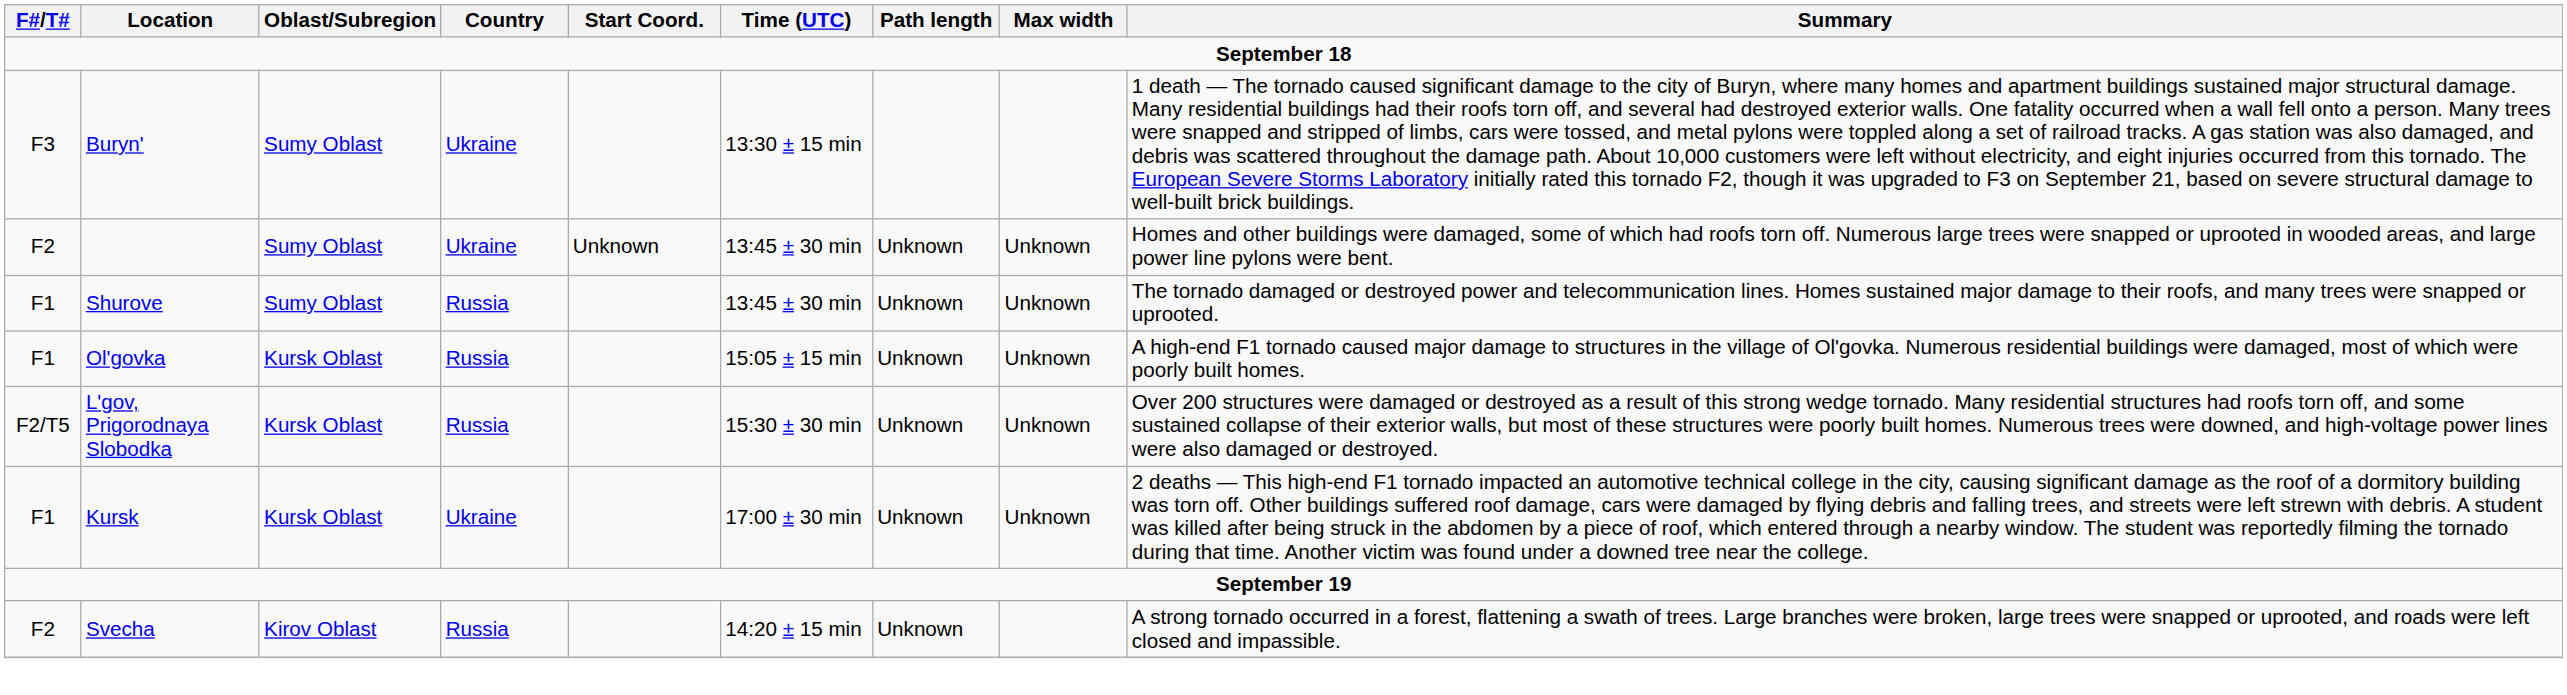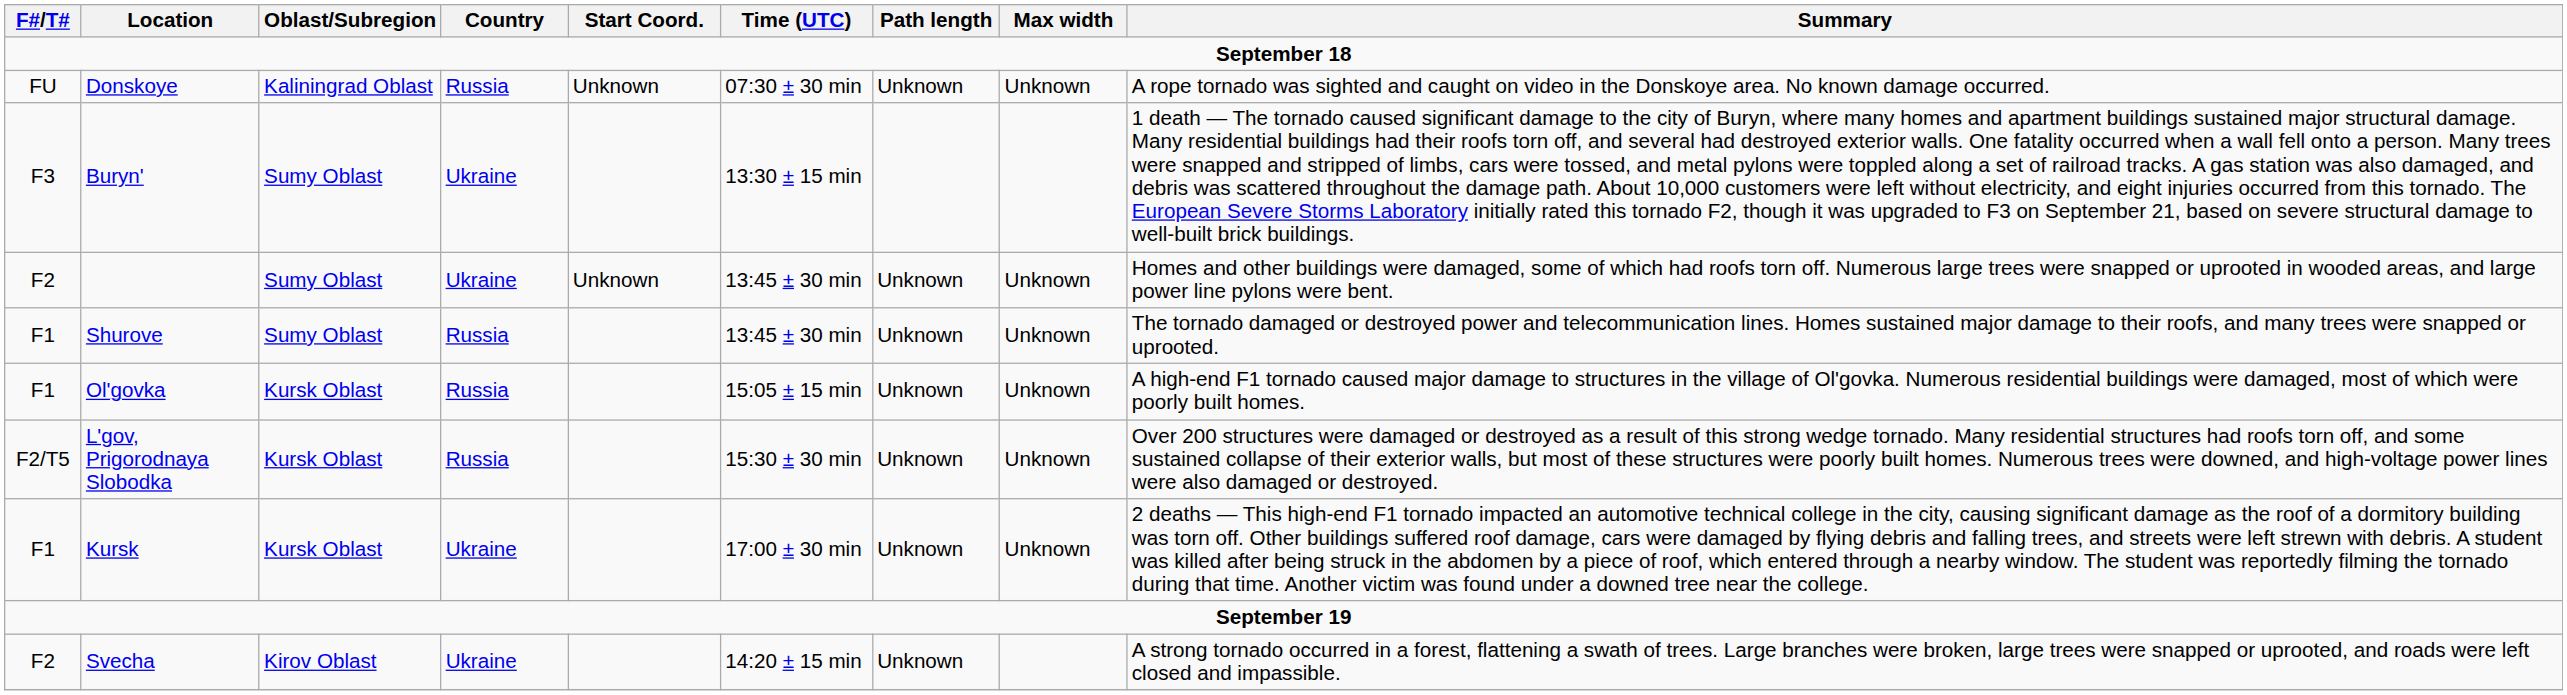+ row: (43, 86)
(477, 628) Russia -> (481, 661) Ukraine
